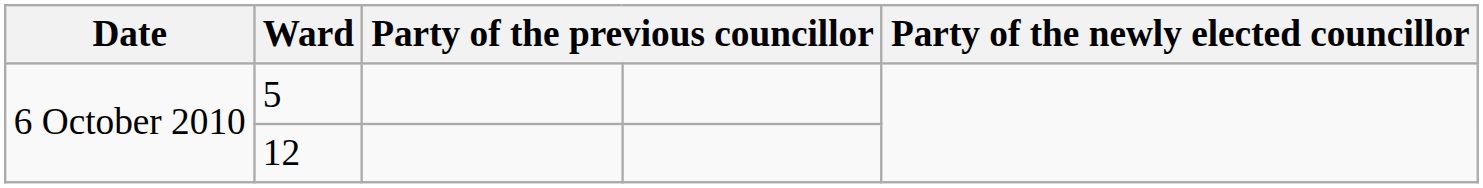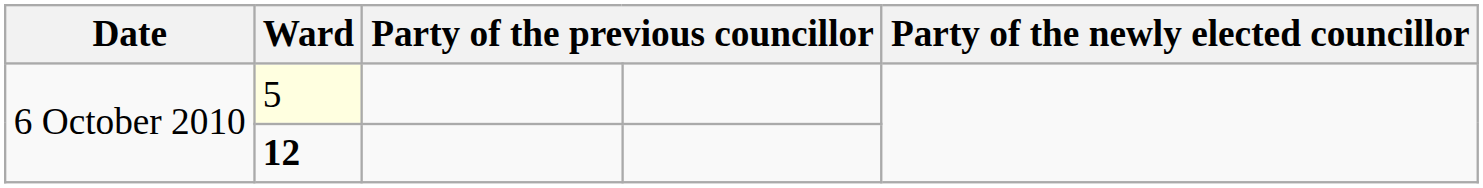(272, 93) no background -> (272, 93) lightyellow background
(281, 152) normal -> (281, 152) bold
